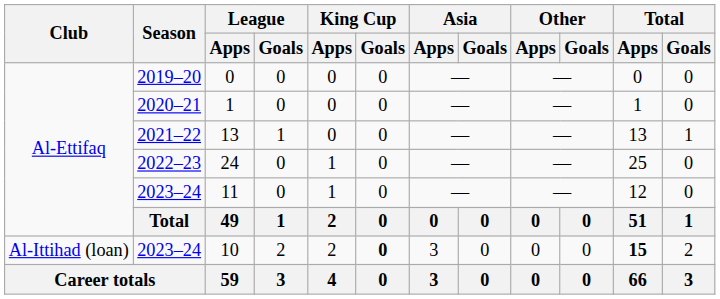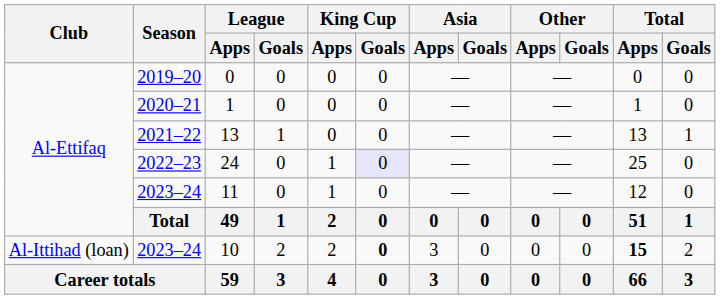(383, 163) no background -> (383, 163) lavender background
